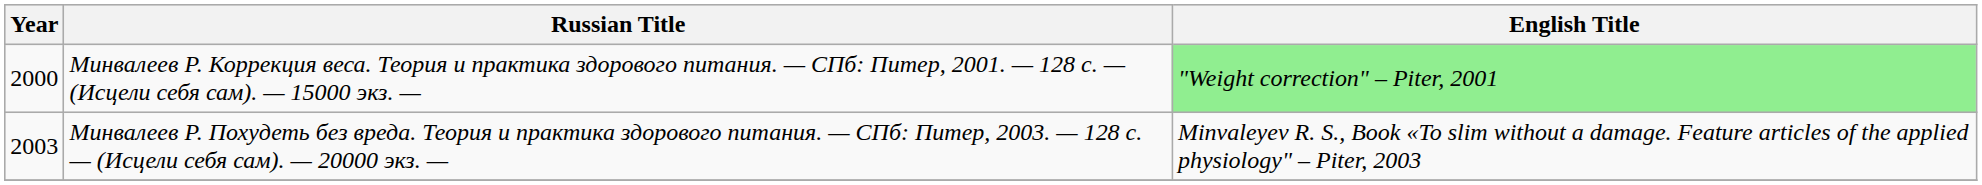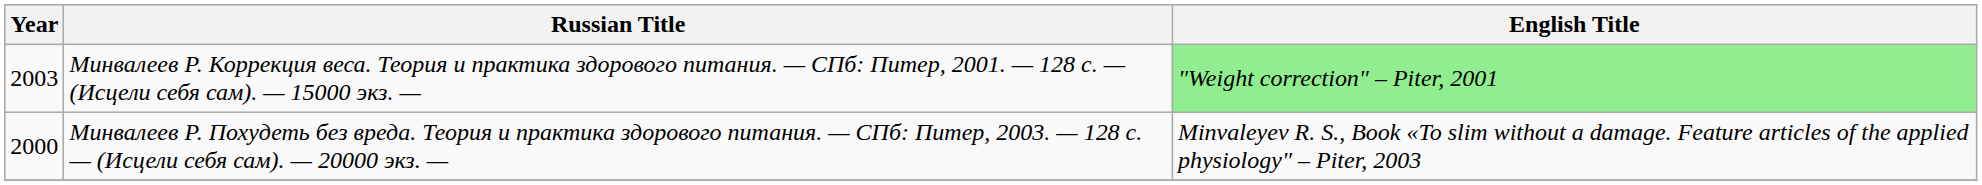(34, 78) 2000 -> (34, 78) 2003
(34, 146) 2003 -> (34, 146) 2000
